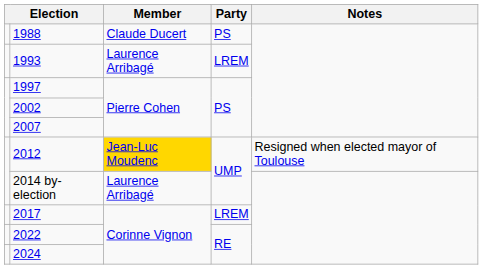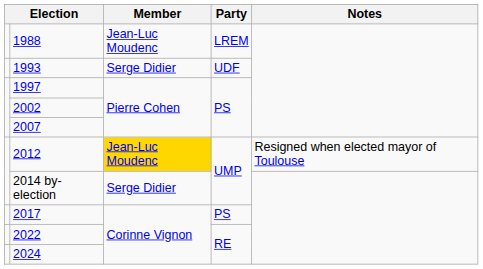(146, 34) Claude Ducert -> (132, 41) Jean-Luc Moudenc
(222, 34) PS -> (231, 41) LREM
(133, 61) Laurence Arribagé -> (141, 68) Serge Didier
(231, 61) LREM -> (227, 68) UDF
(133, 188) Laurence Arribagé -> (141, 188) Serge Didier
(231, 214) LREM -> (222, 214) PS
